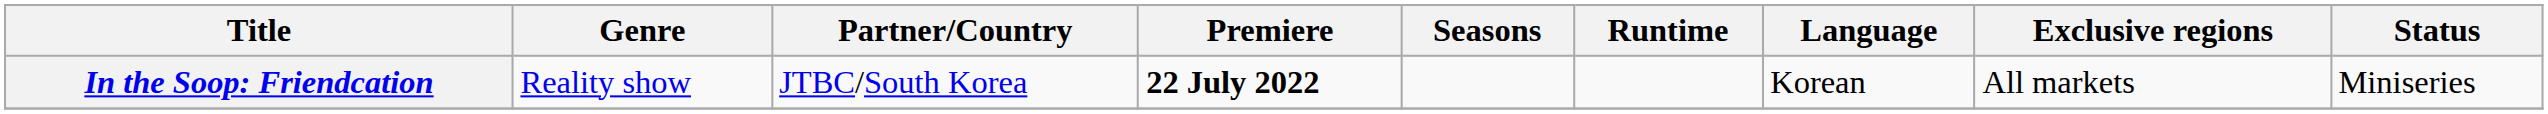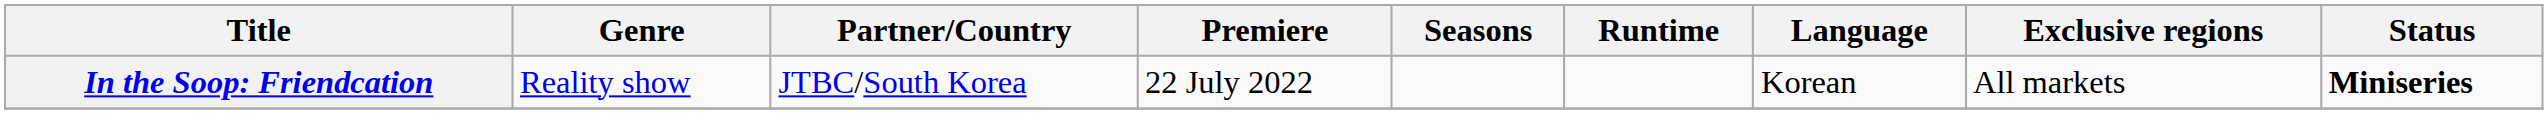(1233, 81) bold -> (1229, 81) normal
(2407, 81) normal -> (2401, 81) bold
